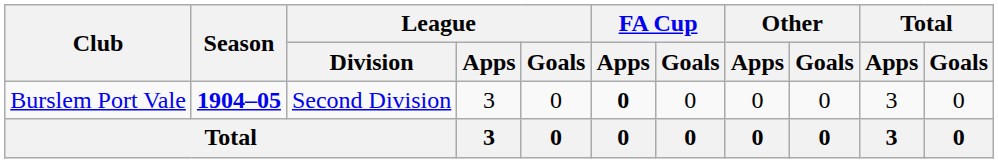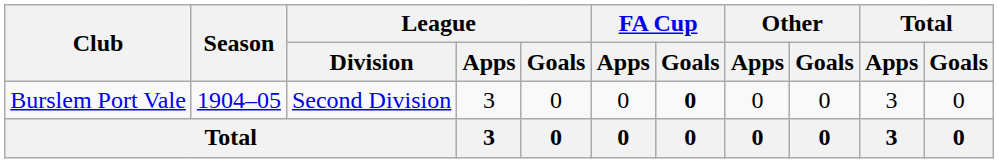(239, 99) bold -> (239, 99) normal
(623, 99) bold -> (623, 99) normal
(690, 99) normal -> (690, 99) bold
